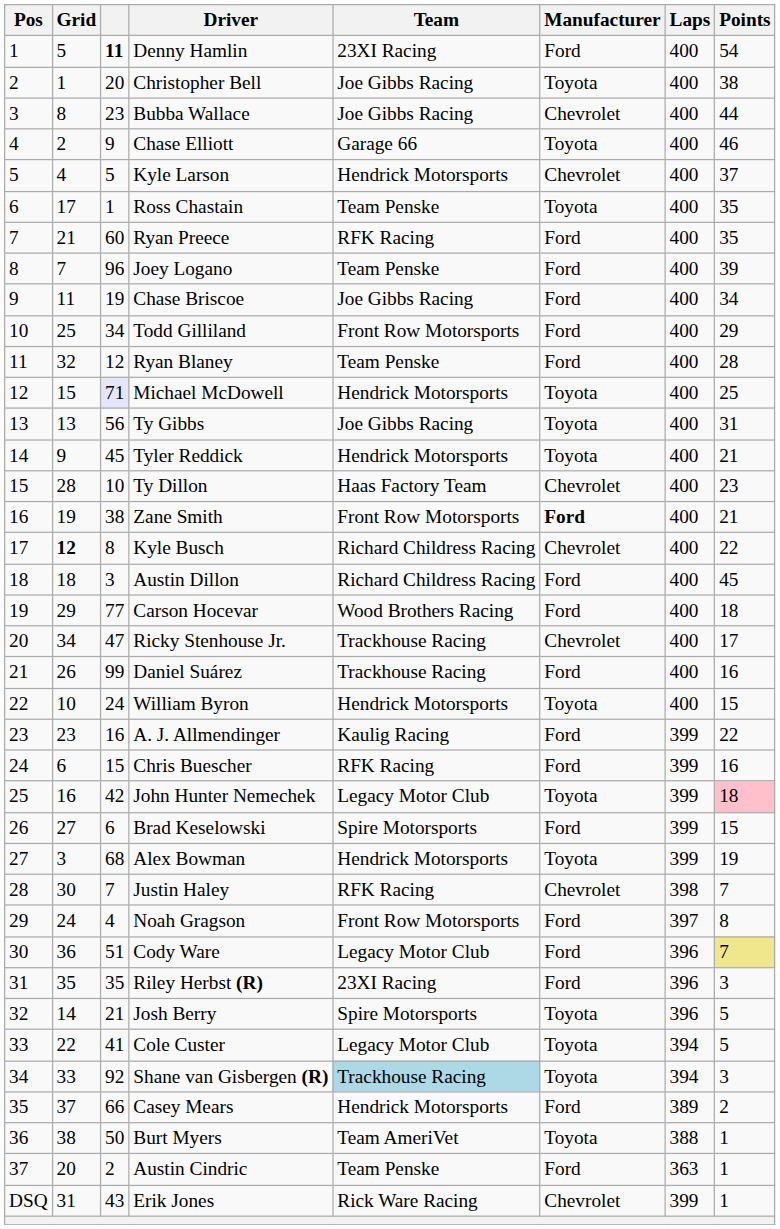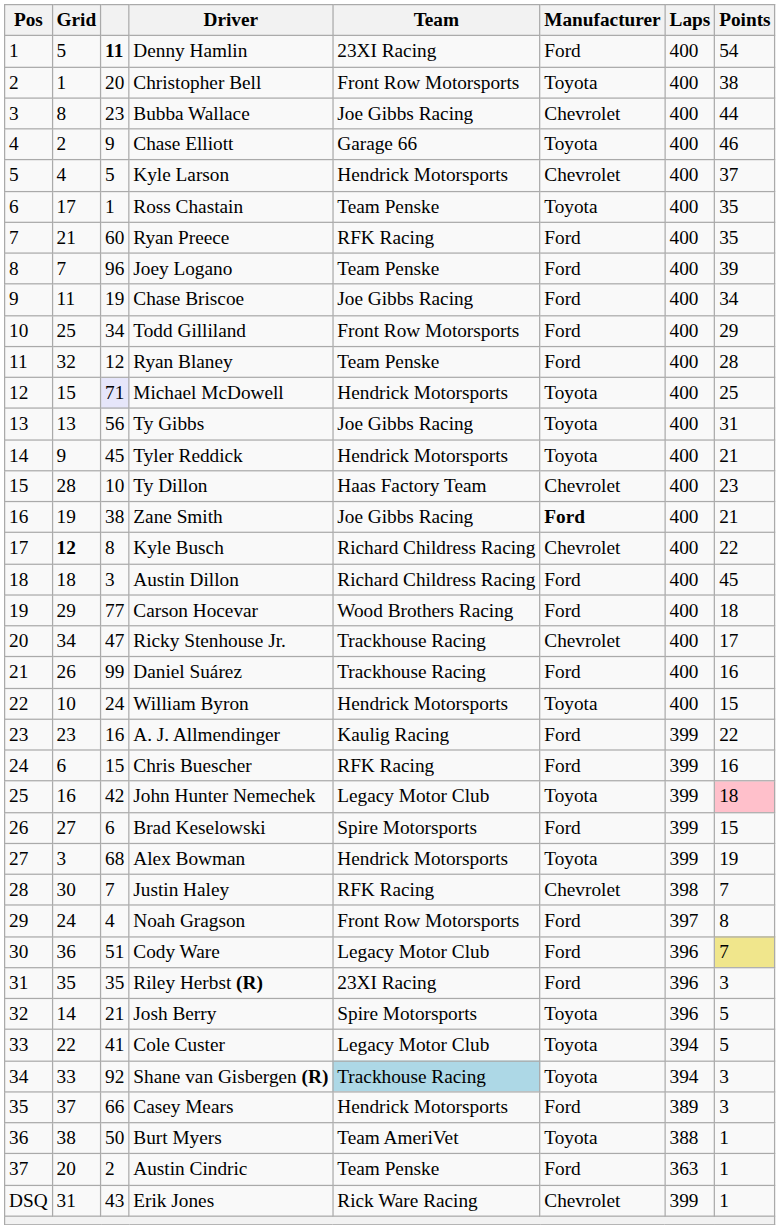(405, 81) Joe Gibbs Racing -> (428, 81) Front Row Motorsports
(428, 516) Front Row Motorsports -> (405, 516) Joe Gibbs Racing
(724, 1106) 2 -> (724, 1106) 3
